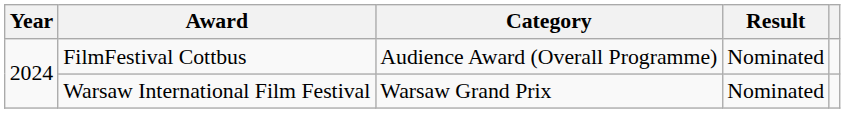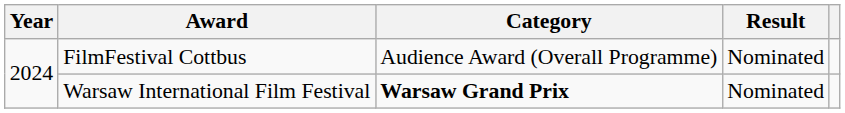(466, 90) normal -> (475, 90) bold
